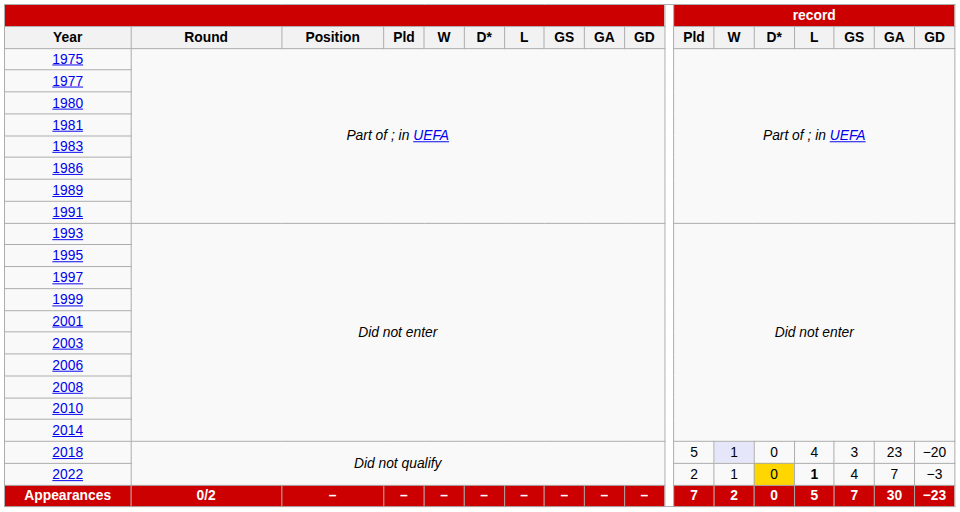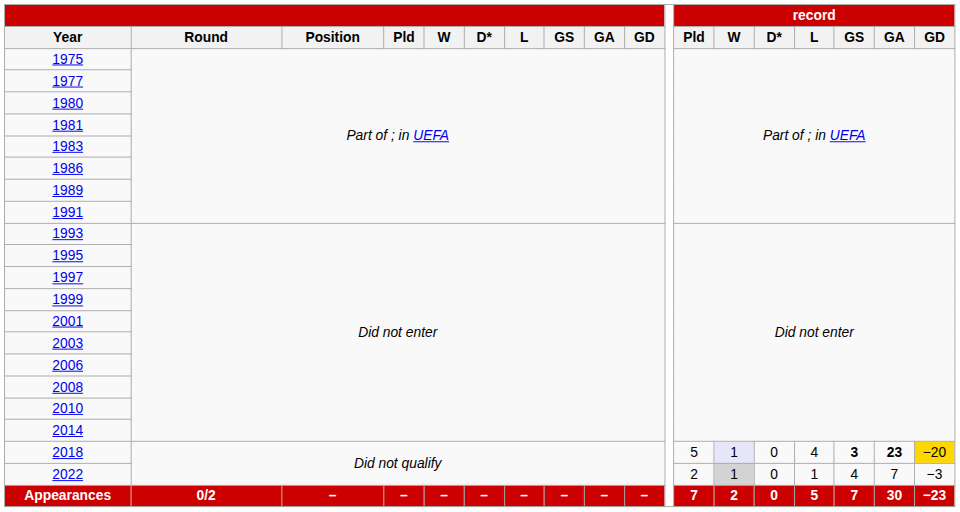(854, 453) normal -> (854, 453) bold
(894, 453) normal -> (894, 453) bold
(934, 453) no background -> (934, 453) gold background
(734, 474) no background -> (734, 474) lightgrey background
(774, 474) gold background -> (774, 474) no background
(814, 474) bold -> (814, 474) normal
